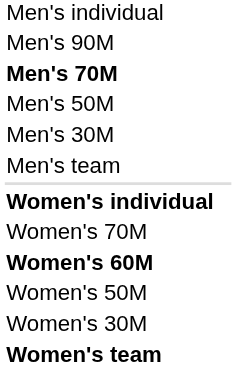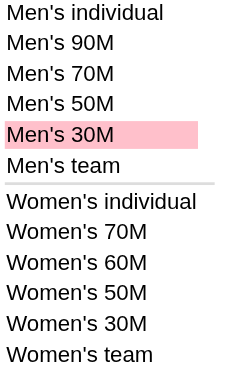(62, 73) bold -> (60, 73) normal
(60, 134) no background -> (60, 134) pink background
(110, 201) bold -> (101, 201) normal
(80, 262) bold -> (77, 262) normal
(84, 354) bold -> (80, 354) normal
